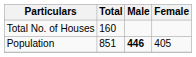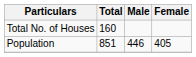(136, 44) bold -> (136, 44) normal
